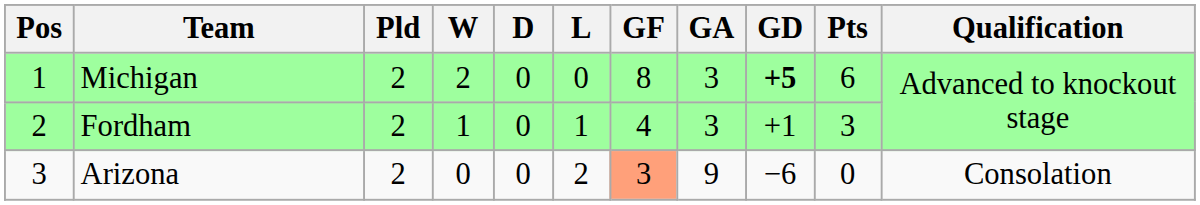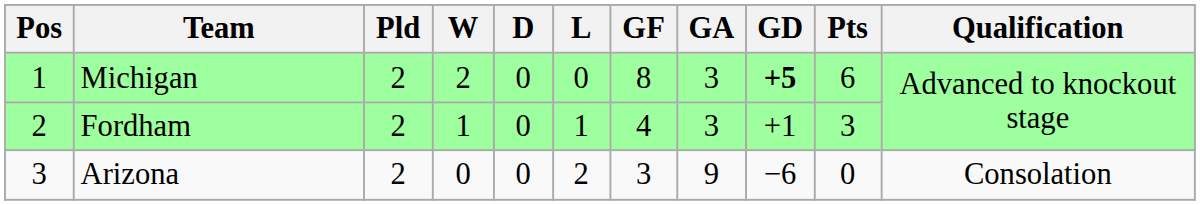(644, 174) lightsalmon background -> (644, 174) no background
